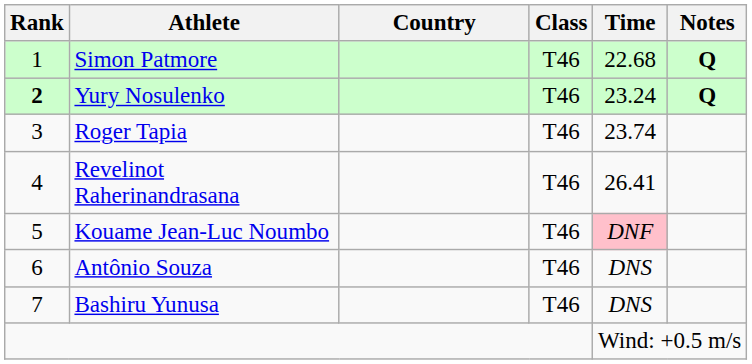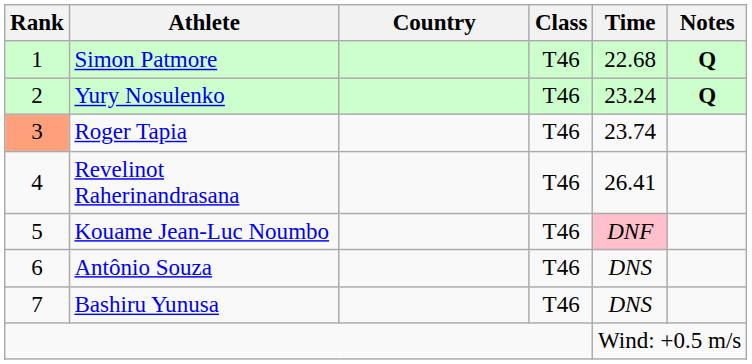(37, 95) bold -> (37, 95) normal
(37, 132) no background -> (37, 132) lightsalmon background
